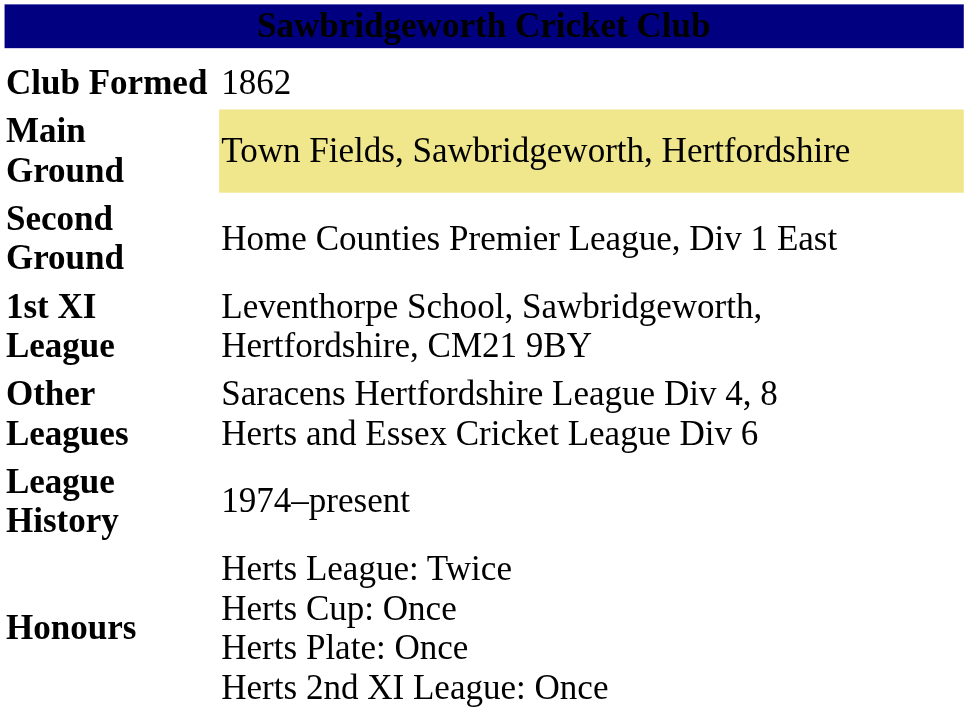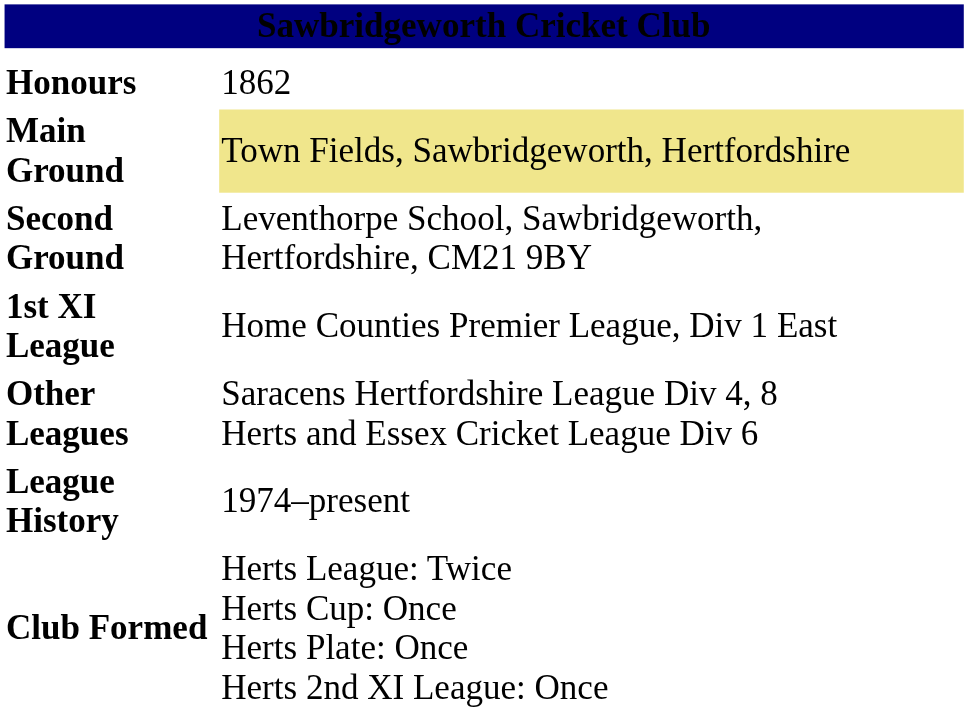(107, 82) Club Formed -> (71, 82) Honours
(529, 238) Home Counties Premier League, Div 1 East -> (492, 238) Leventhorpe School, Sawbridgeworth, Hertfordshire, CM21 9BY
(492, 325) Leventhorpe School, Sawbridgeworth, Hertfordshire, CM21 9BY -> (529, 325) Home Counties Premier League, Div 1 East
(71, 627) Honours -> (107, 627) Club Formed
